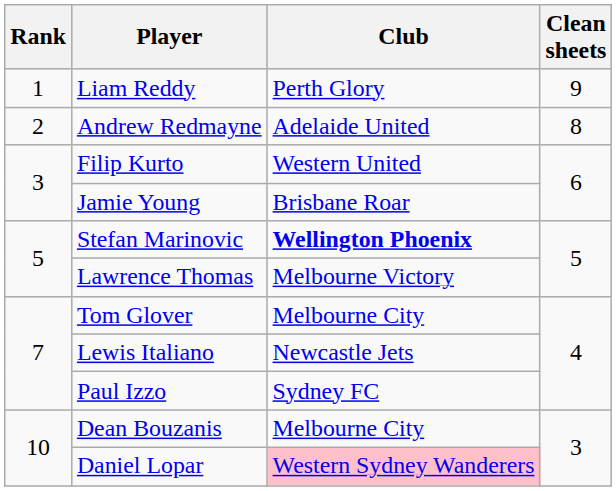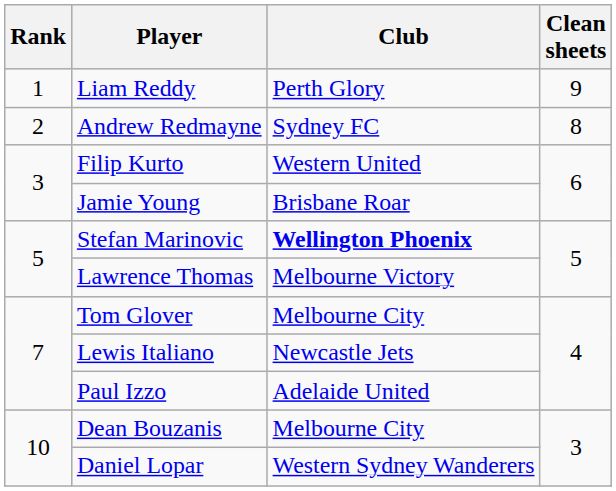(351, 125) Adelaide United -> (326, 125) Sydney FC
(326, 390) Sydney FC -> (351, 390) Adelaide United
(404, 466) pink background -> (404, 466) no background
